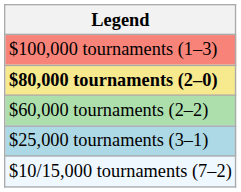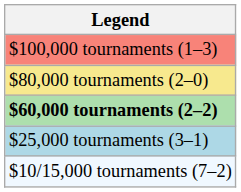(113, 79) bold -> (109, 79) normal
(109, 110) normal -> (113, 110) bold
